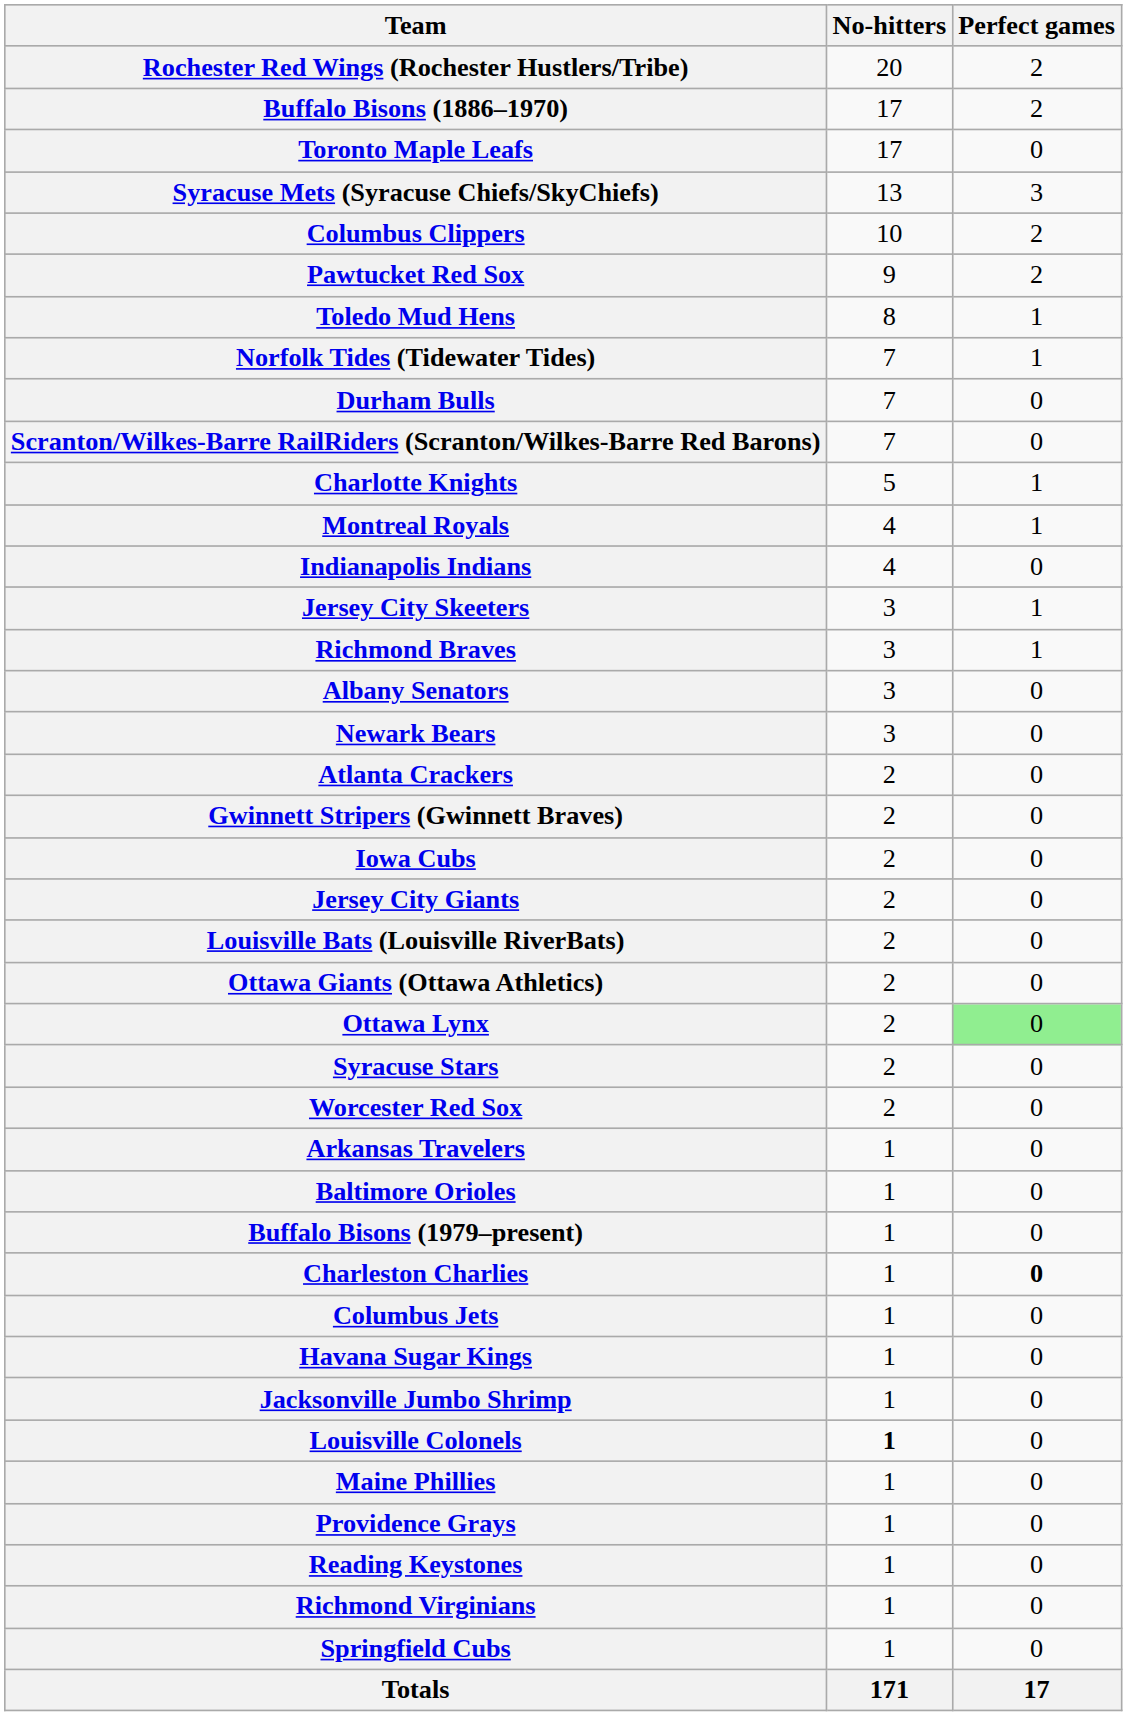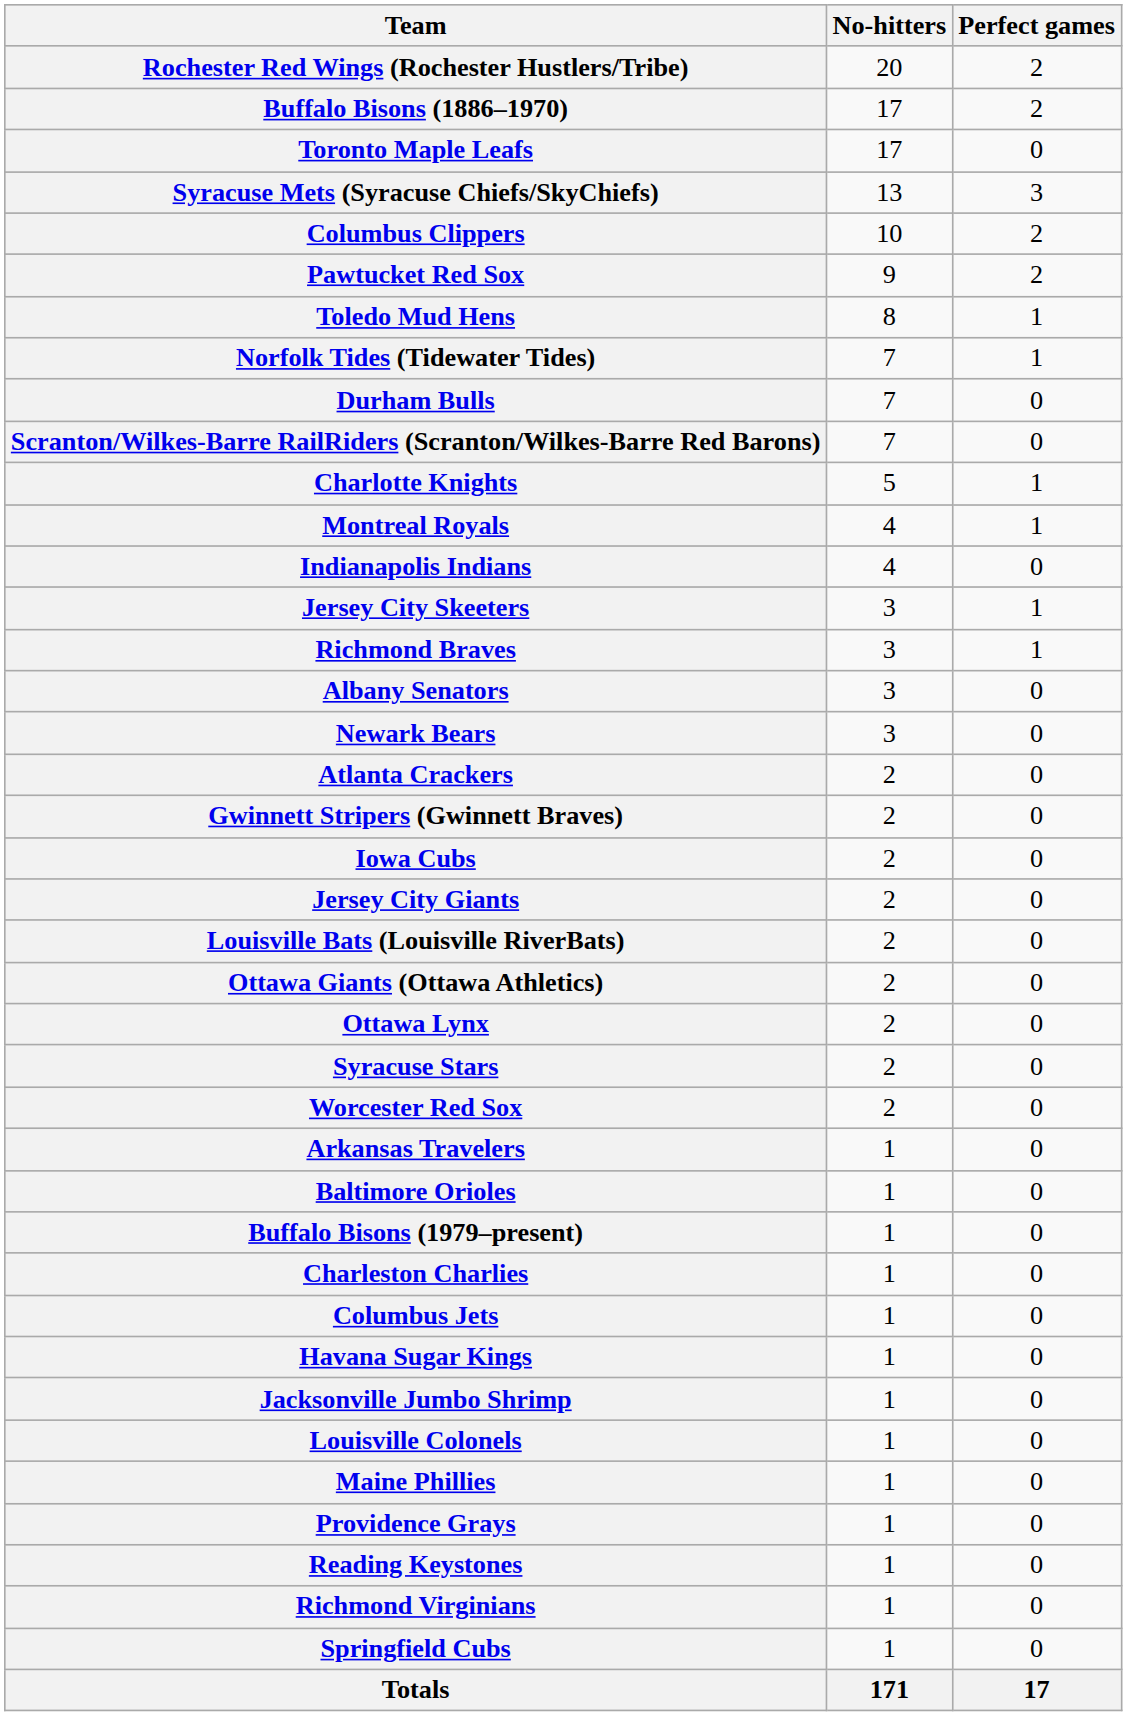(1037, 1024) lightgreen background -> (1037, 1024) no background
(1037, 1273) bold -> (1037, 1273) normal
(889, 1440) bold -> (889, 1440) normal
